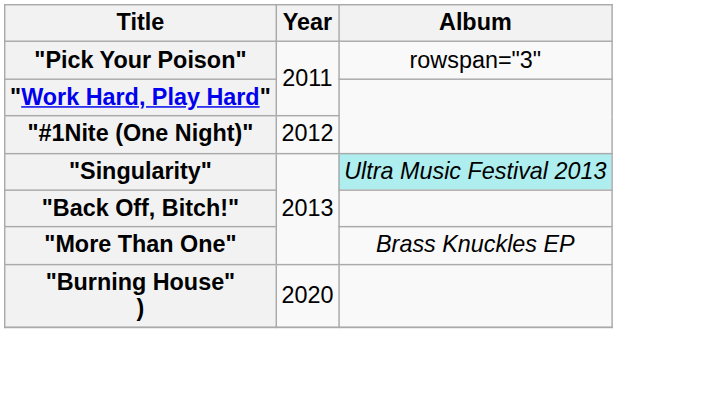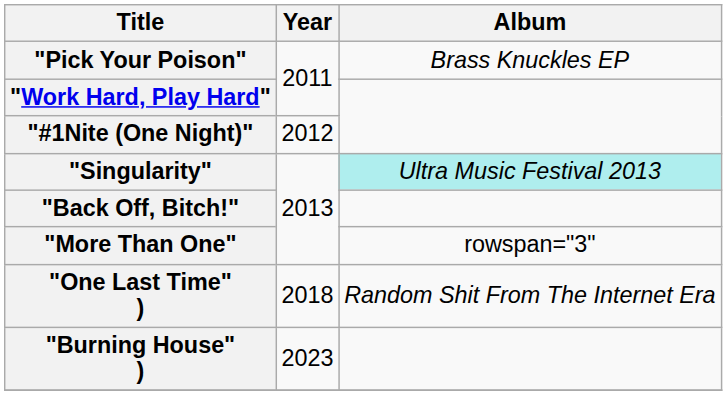(475, 60) rowspan="3" -> (530, 60) Brass Knuckles EP
(475, 245) Brass Knuckles EP -> (530, 245) rowspan="3"
+ row: (140, 295)
(307, 295) 2020 -> (307, 358) 2023
